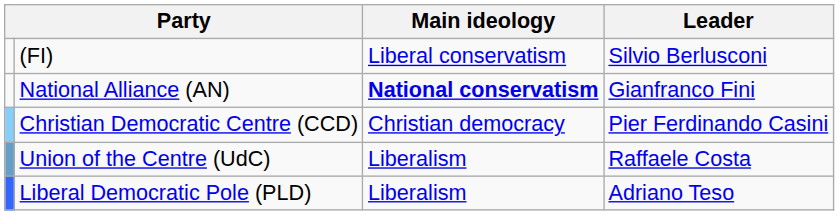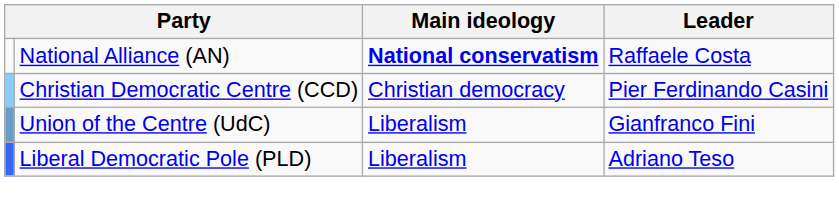- row: (36, 55)
(682, 90) Gianfranco Fini -> (680, 55) Raffaele Costa
(680, 158) Raffaele Costa -> (682, 124) Gianfranco Fini
